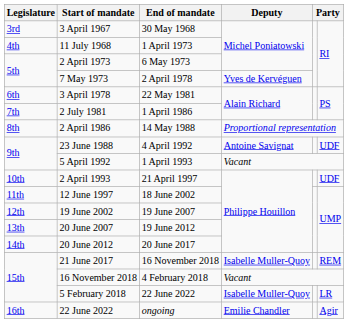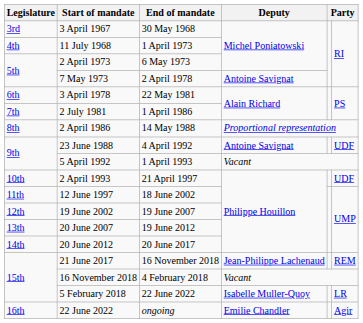(263, 79) Yves de Kervéguen -> (259, 79) Antoine Savignat
(267, 261) Isabelle Muller-Quoy -> (274, 261) Jean-Philippe Lachenaud
